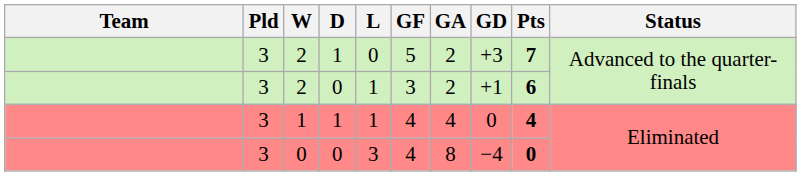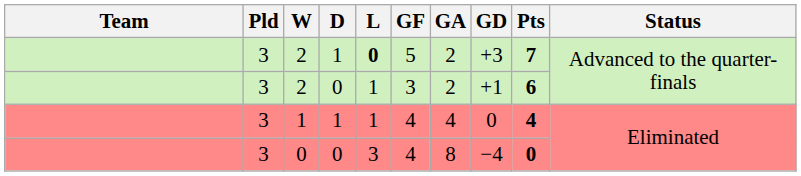(373, 54) normal -> (373, 54) bold
